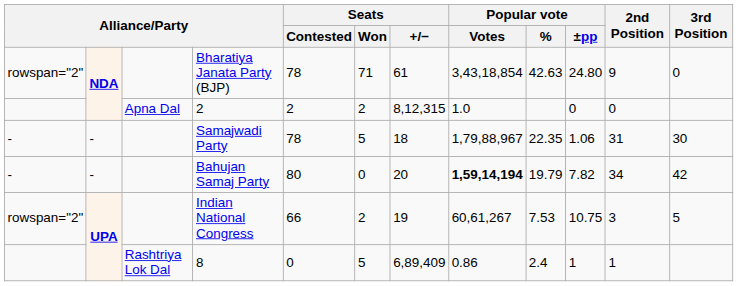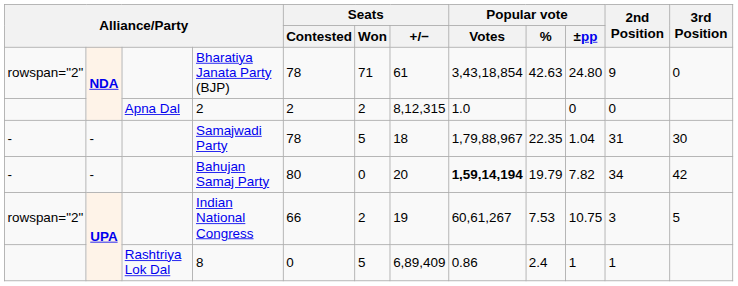(582, 138) 1.06 -> (582, 138) 1.04
